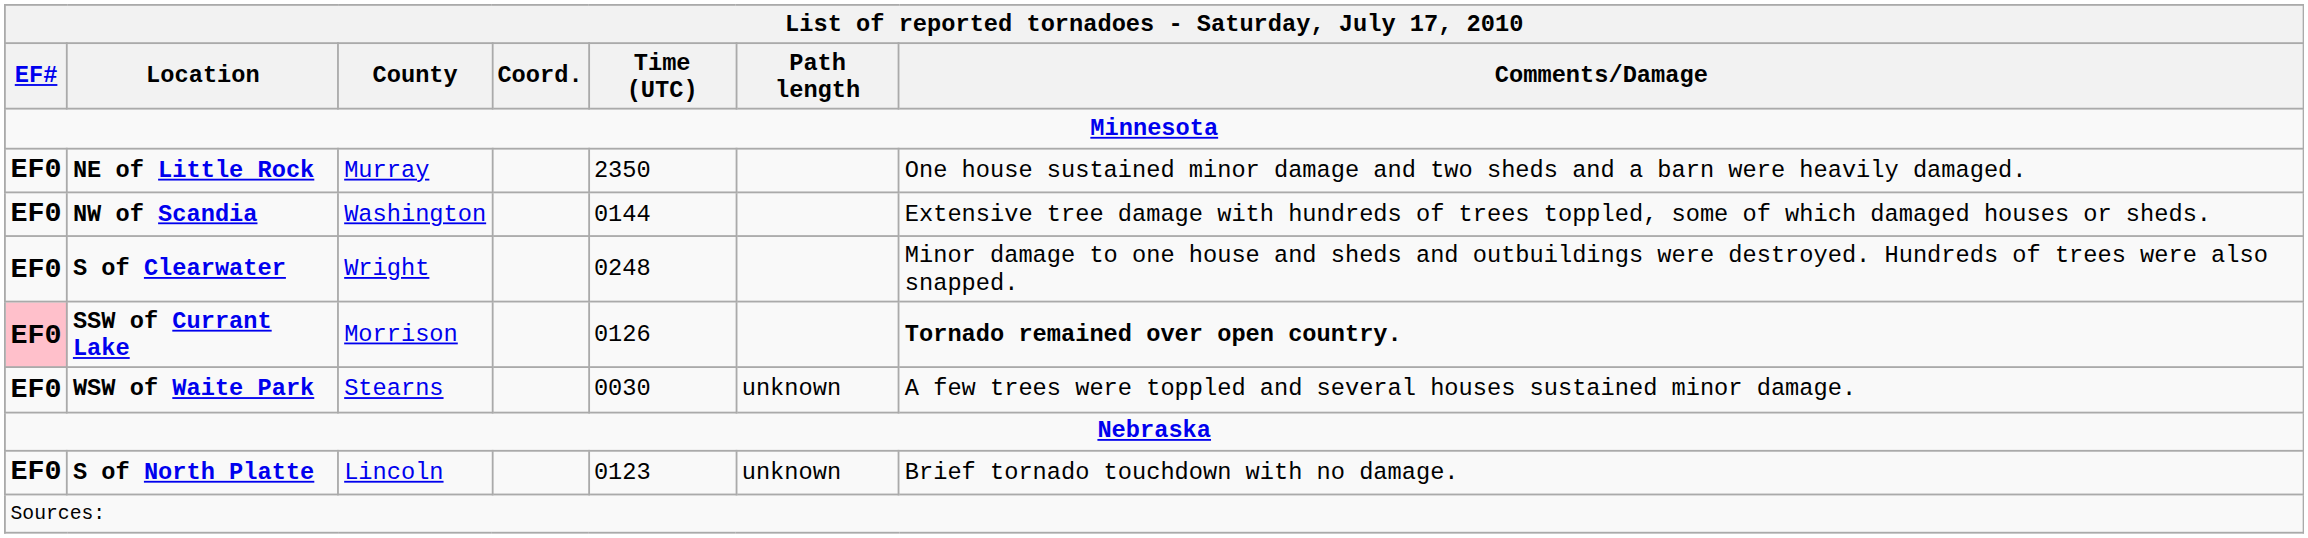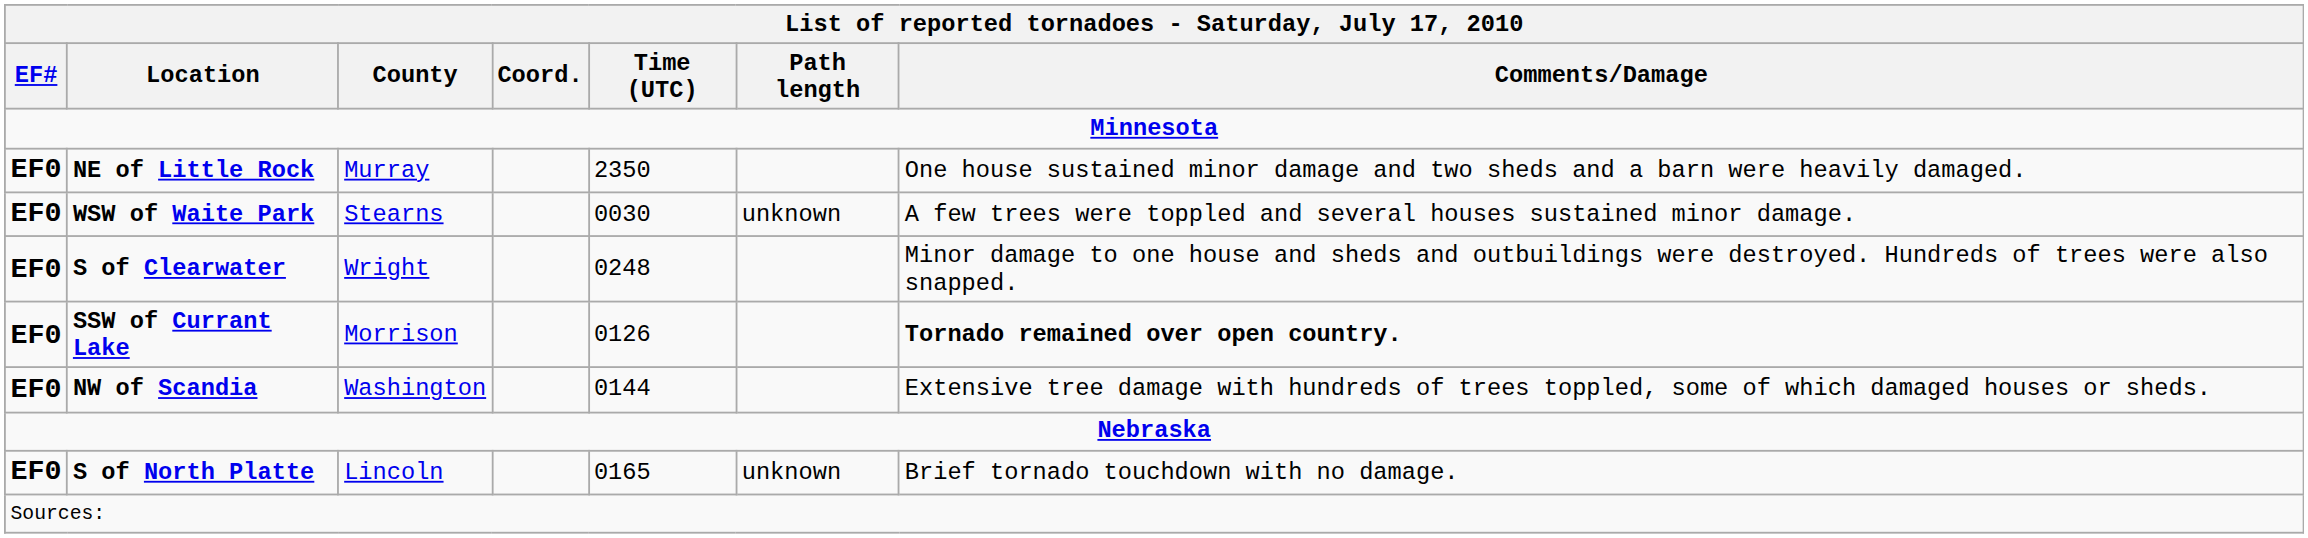rows swapped: (194, 390) <-> (165, 214)
(36, 335) pink background -> (36, 335) no background
(622, 472) 0123 -> (622, 472) 0165
